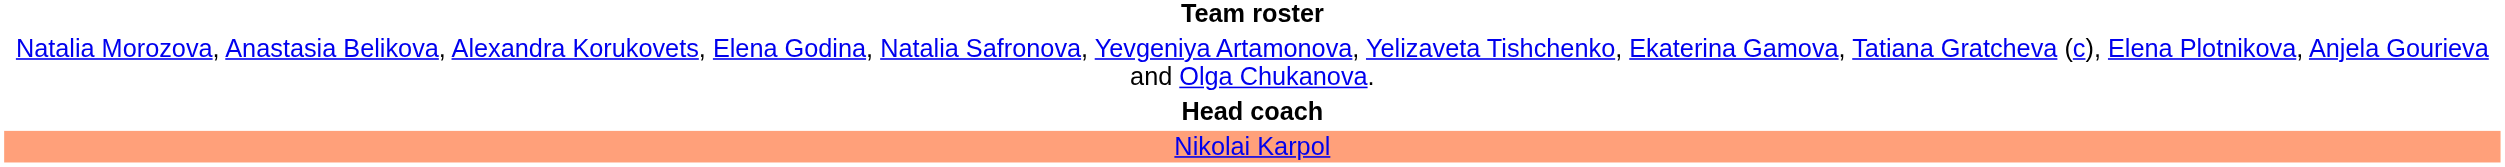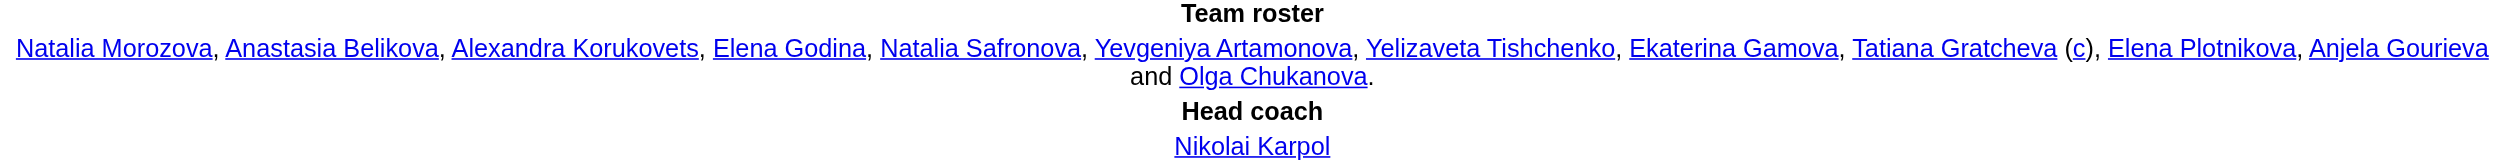(1252, 146) lightsalmon background -> (1252, 146) no background
